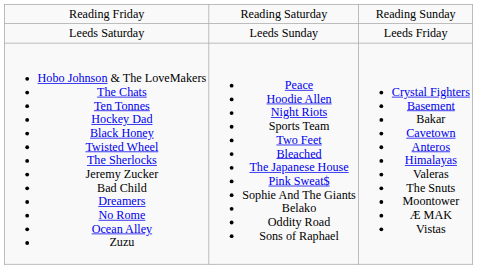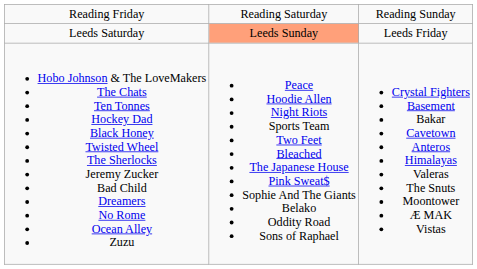(284, 33) no background -> (284, 33) lightsalmon background
